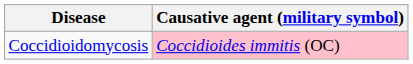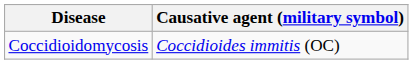(248, 45) pink background -> (248, 45) no background
